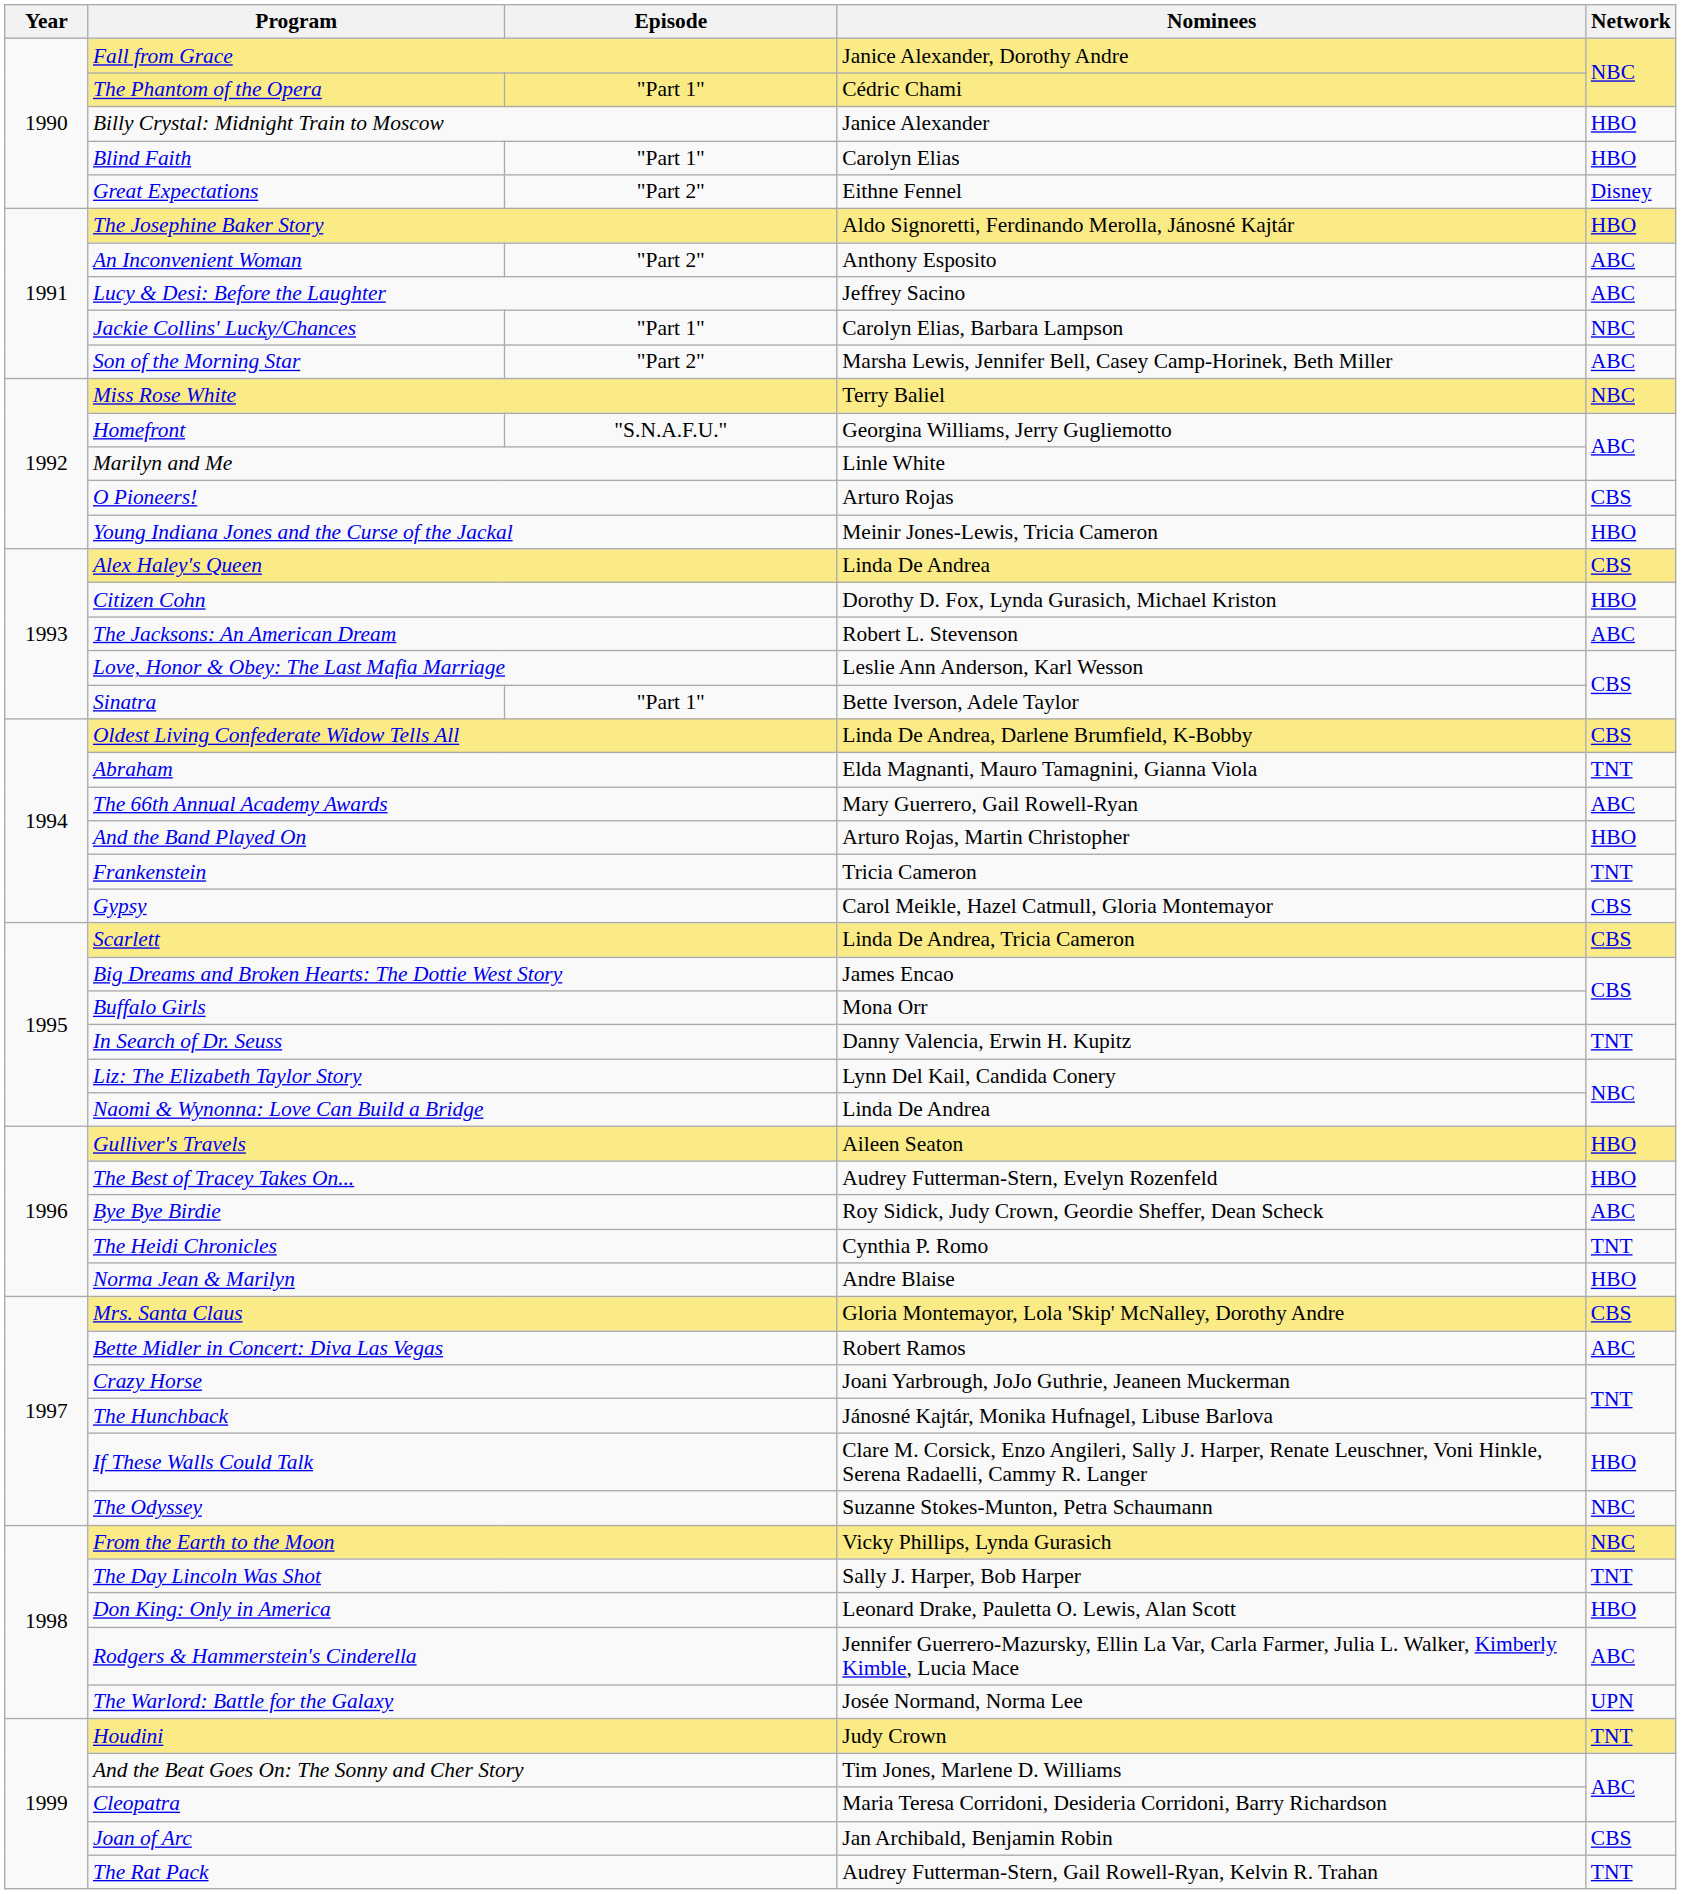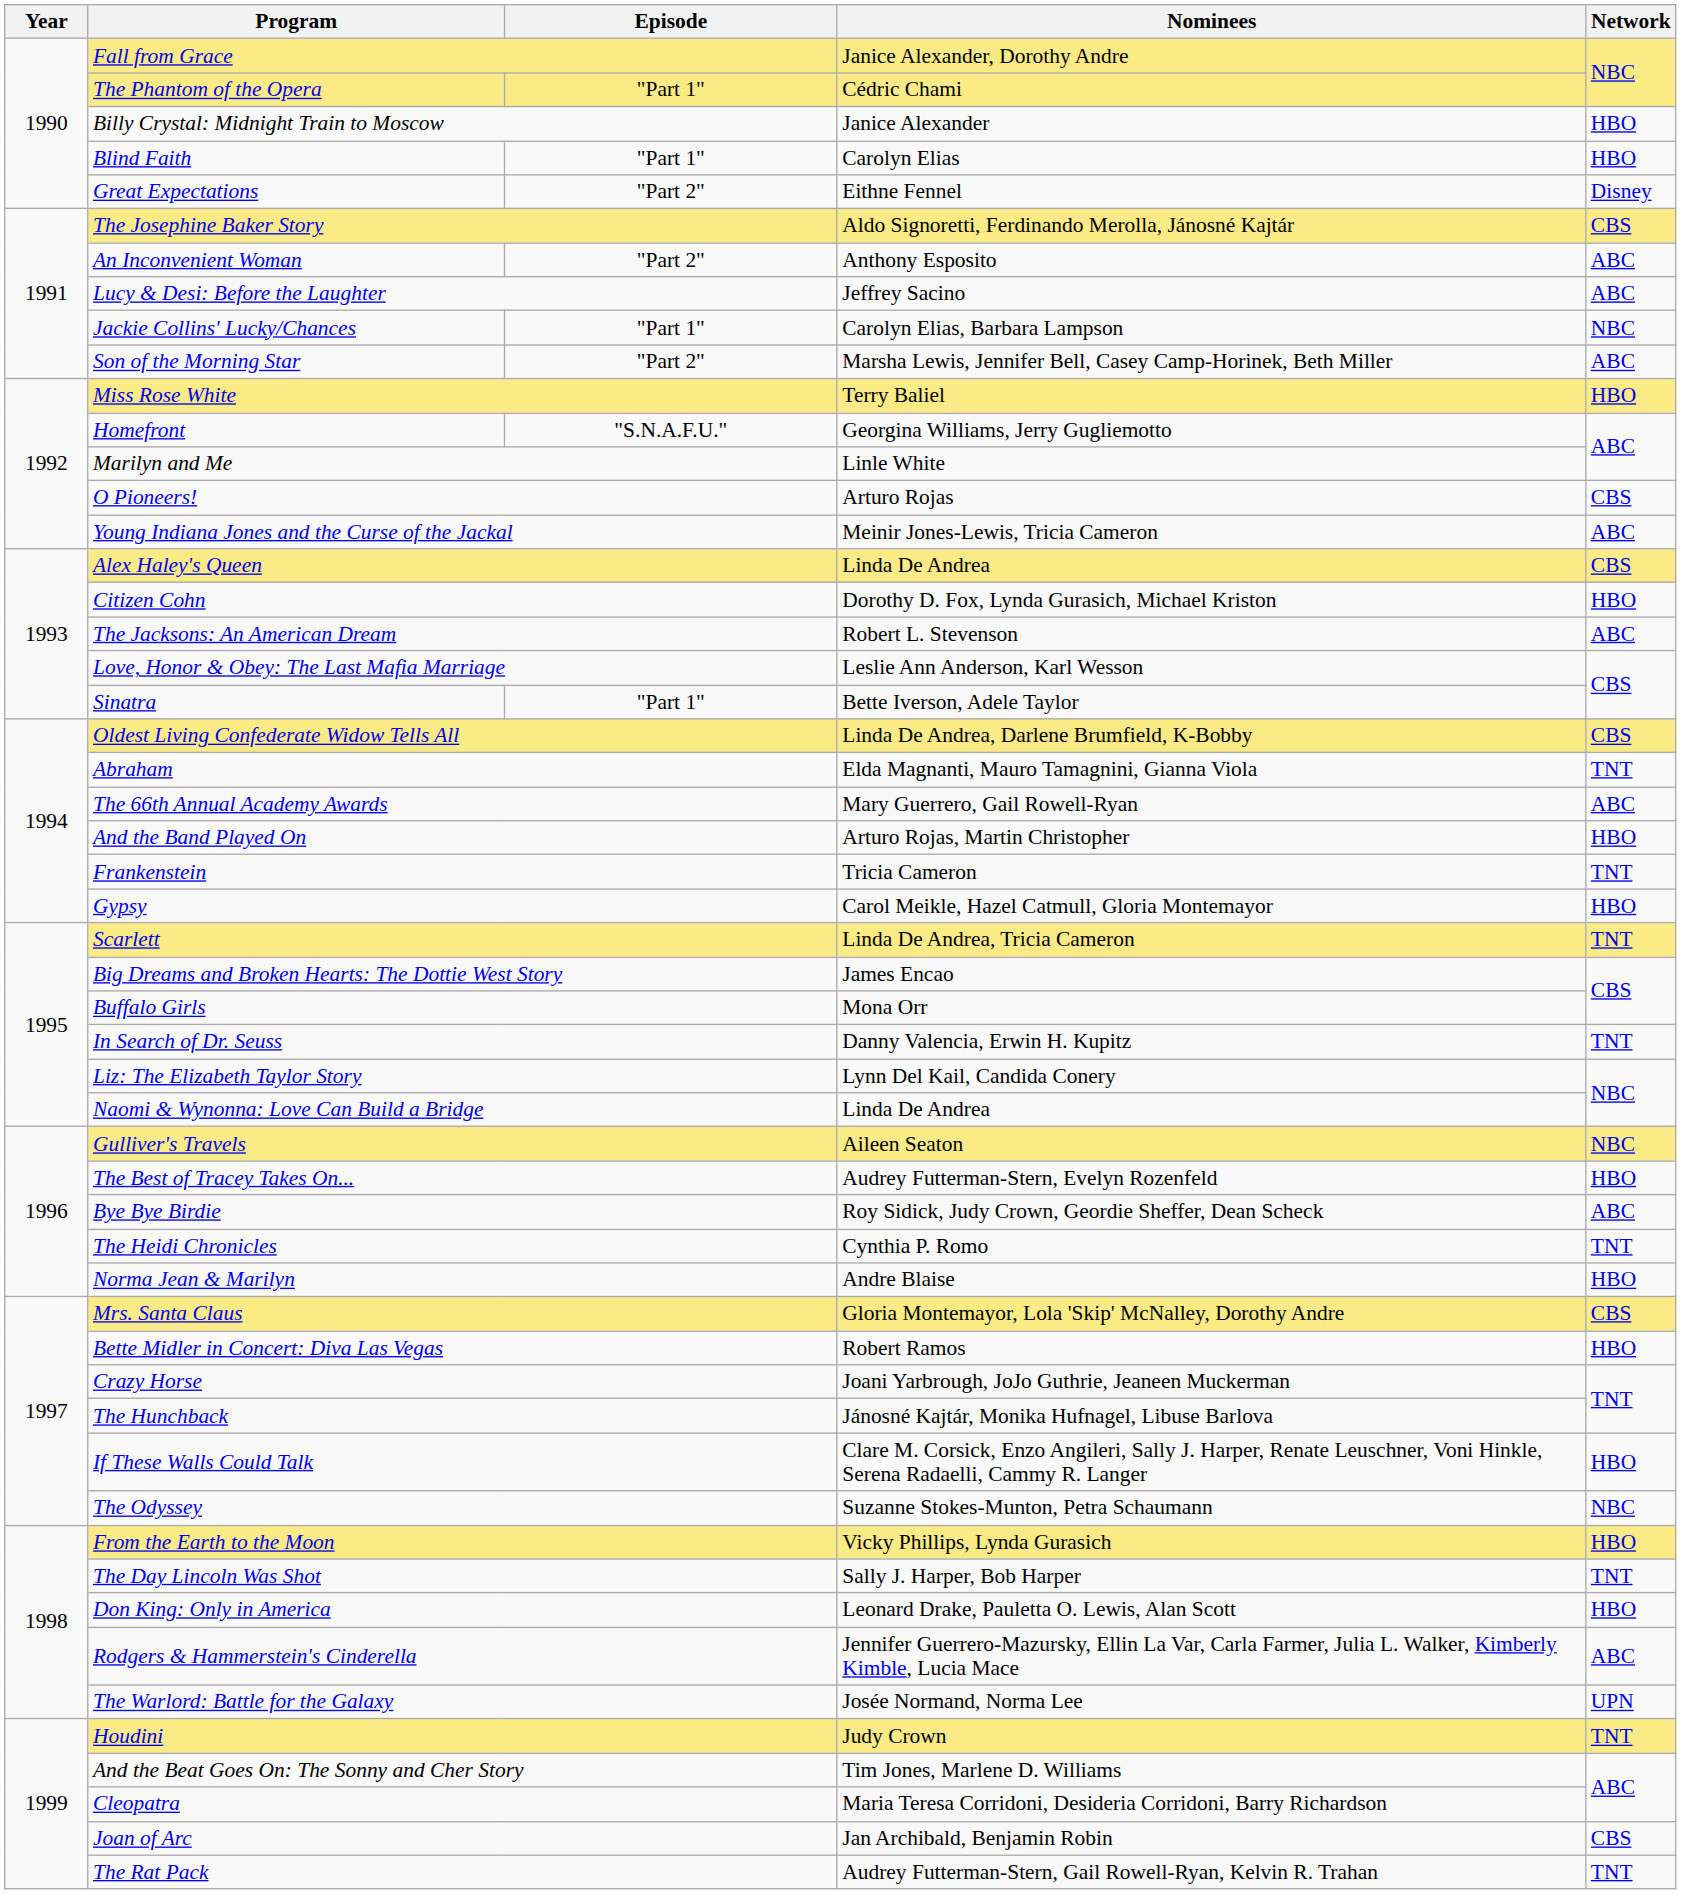(1614, 225) HBO -> (1611, 225) CBS
(1613, 395) NBC -> (1614, 395) HBO
(1614, 531) HBO -> (1613, 531) ABC
(1611, 905) CBS -> (1614, 905) HBO
(1611, 939) CBS -> (1612, 939) TNT
(1614, 1143) HBO -> (1613, 1143) NBC
(1613, 1347) ABC -> (1614, 1347) HBO
(1613, 1541) NBC -> (1614, 1541) HBO
